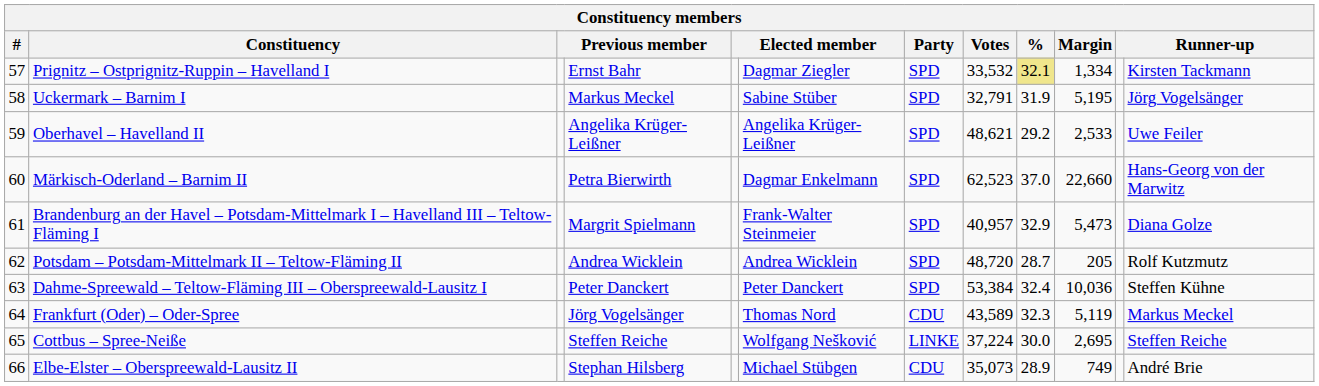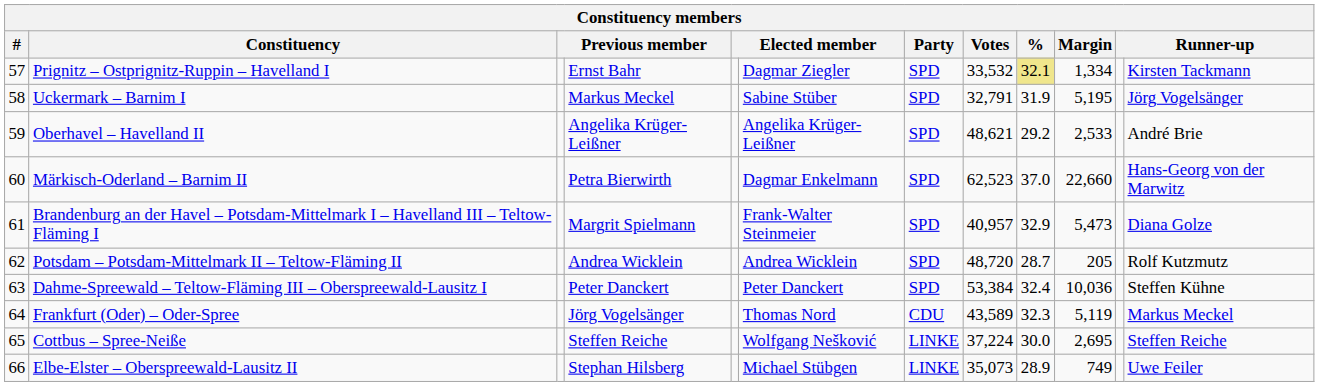(1165, 133) Uwe Feiler -> (1165, 133) André Brie
(926, 367) CDU -> (934, 367) LINKE
(1165, 367) André Brie -> (1165, 367) Uwe Feiler
